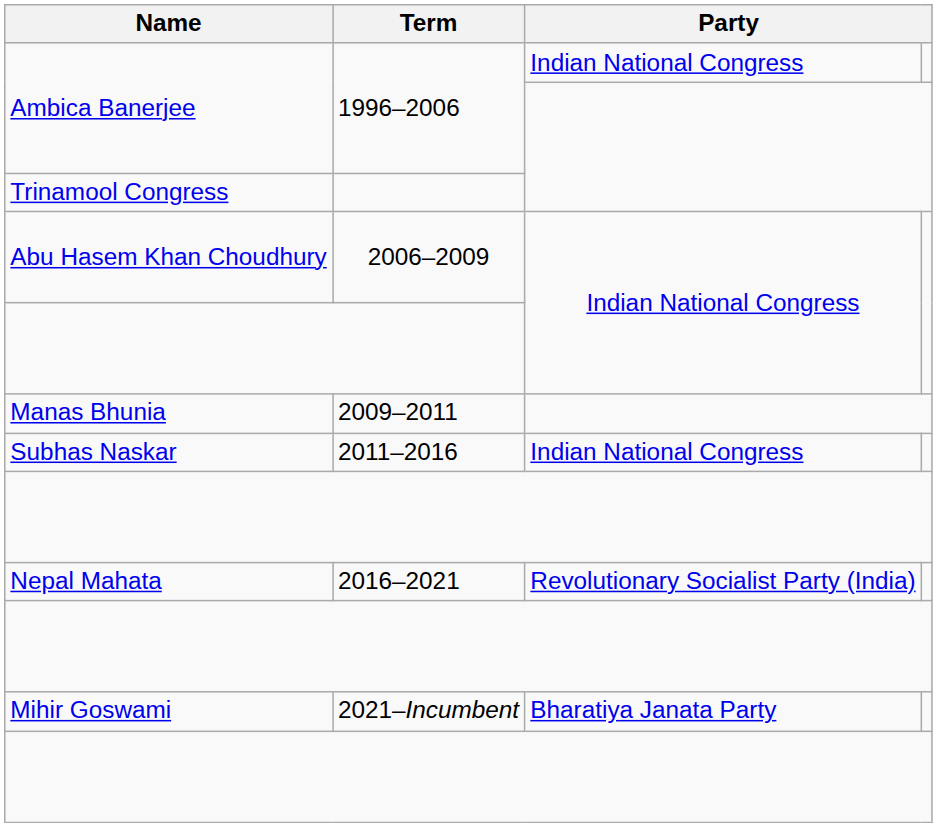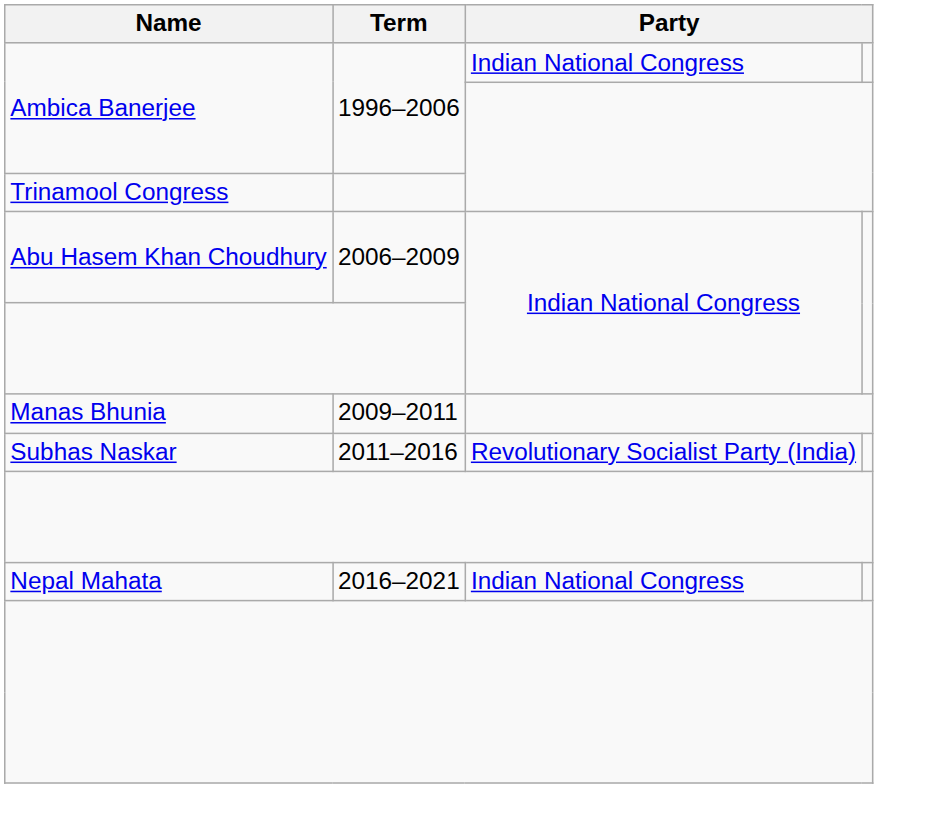(667, 451) Indian National Congress -> (663, 451) Revolutionary Socialist Party (India)
(723, 581) Revolutionary Socialist Party (India) -> (607, 581) Indian National Congress
- row: (91, 711)
